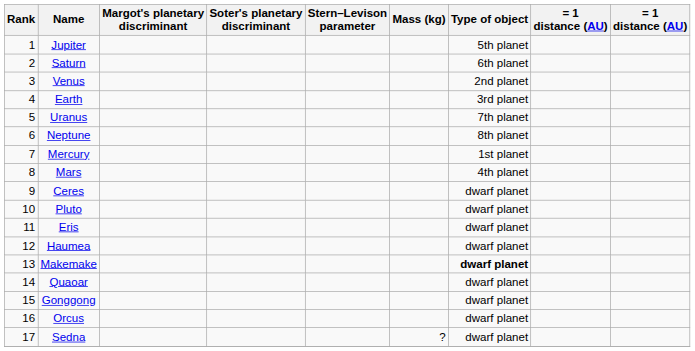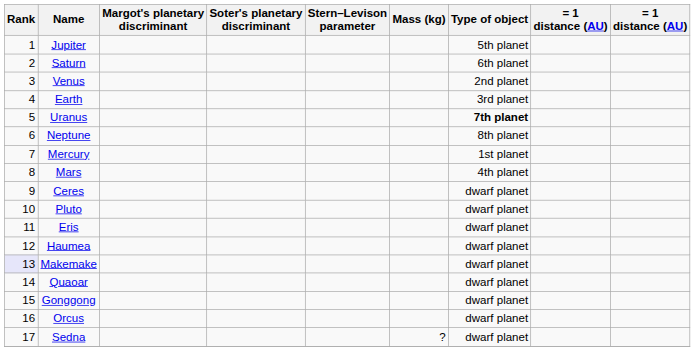(503, 117) normal -> (501, 117) bold
(29, 264) no background -> (29, 264) lavender background
(494, 264) bold -> (497, 264) normal
